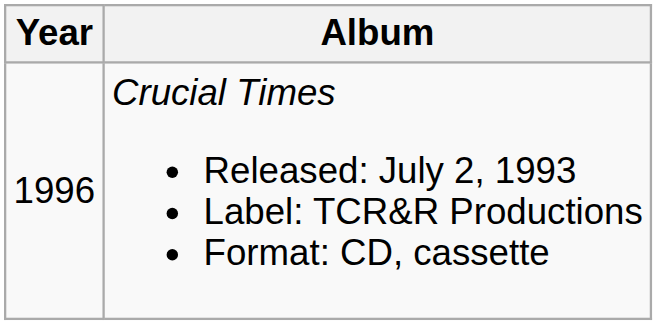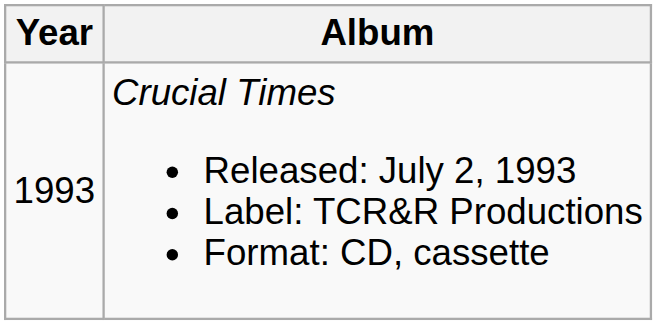(54, 190) 1996 -> (54, 190) 1993
